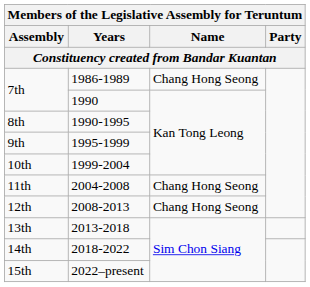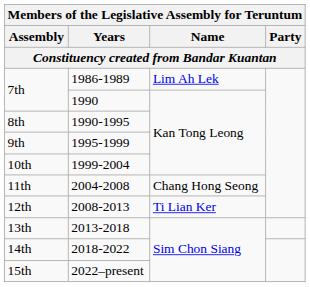(206, 79) Chang Hong Seong -> (186, 79) Lim Ah Lek
(206, 206) Chang Hong Seong -> (184, 206) Ti Lian Ker
